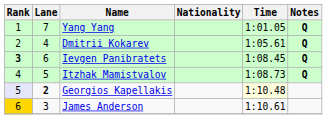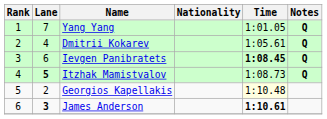(18, 59) bold -> (18, 59) normal
(265, 59) normal -> (265, 59) bold
(46, 75) normal -> (46, 75) bold
(18, 91) lavender background -> (18, 91) no background
(46, 91) bold -> (46, 91) normal
(18, 106) gold background -> (18, 106) no background
(46, 106) normal -> (46, 106) bold
(265, 106) normal -> (265, 106) bold
